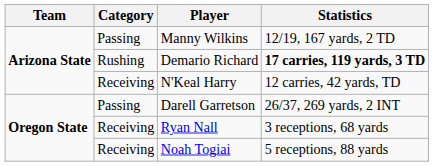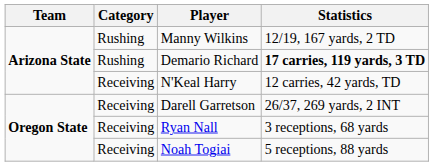(119, 38) Passing -> (121, 38) Rushing
(119, 105) Passing -> (126, 105) Receiving
